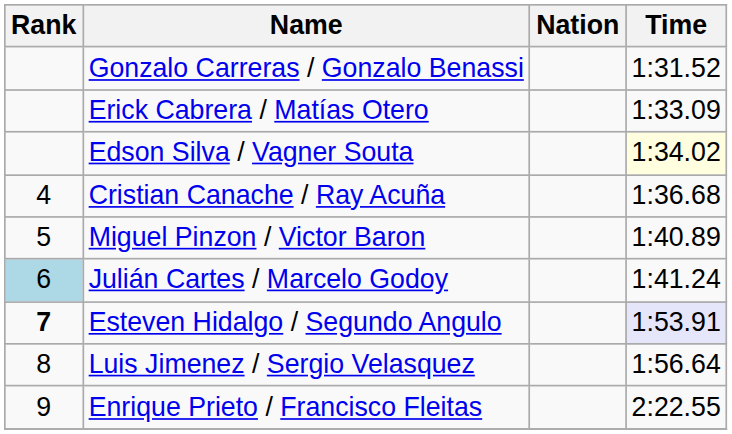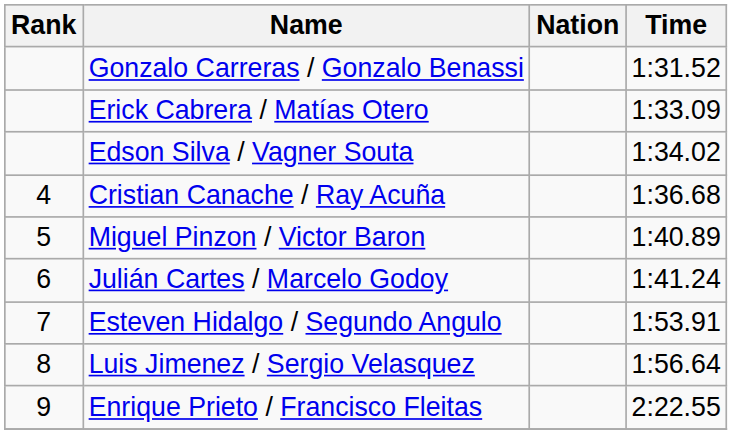(676, 152) lightyellow background -> (676, 152) no background
(44, 279) lightblue background -> (44, 279) no background
(44, 322) bold -> (44, 322) normal
(676, 322) lavender background -> (676, 322) no background
